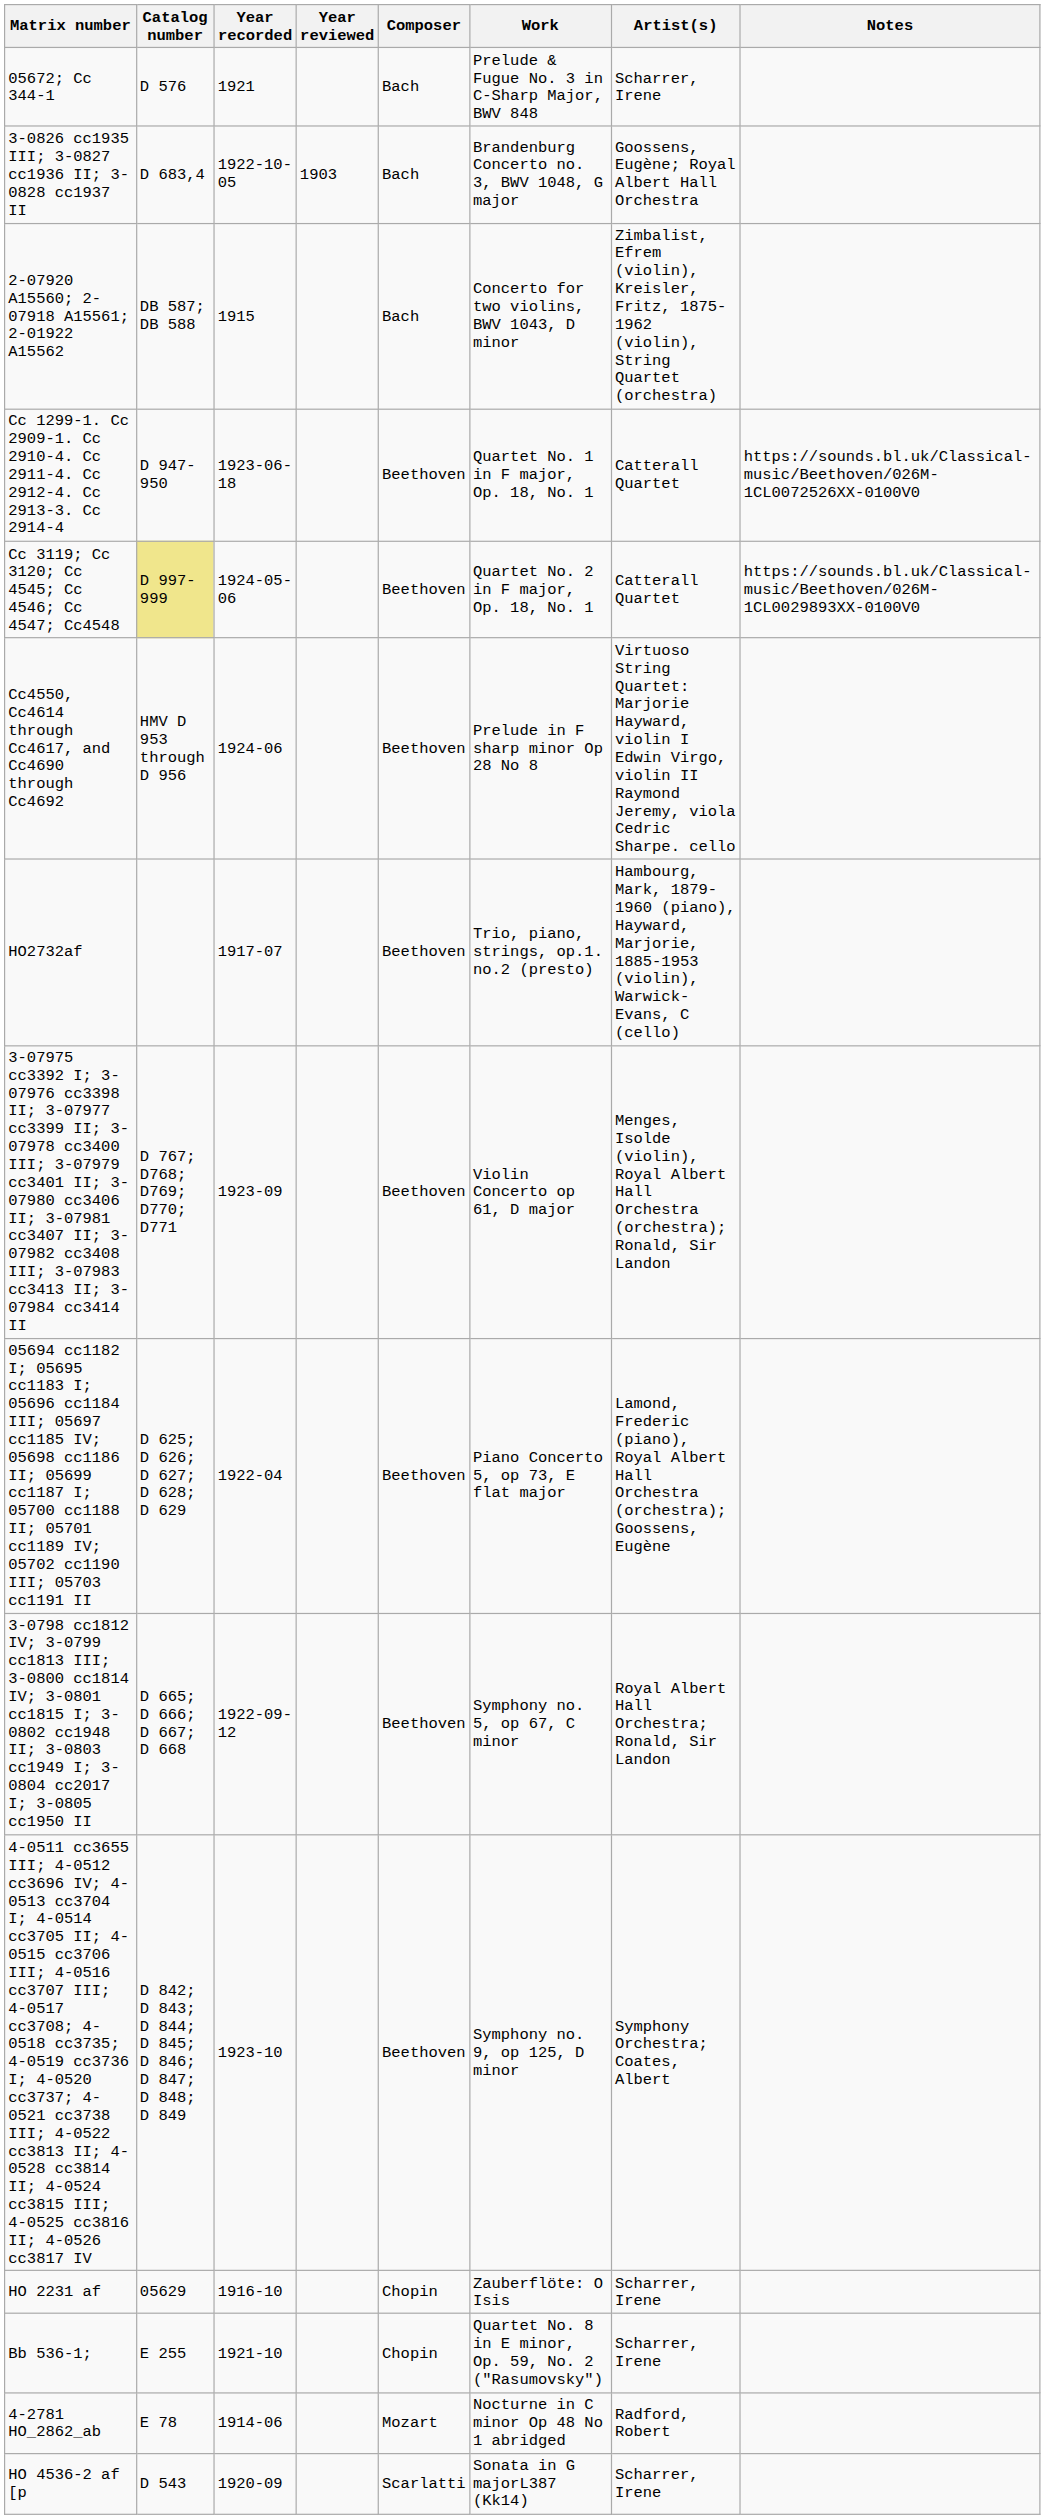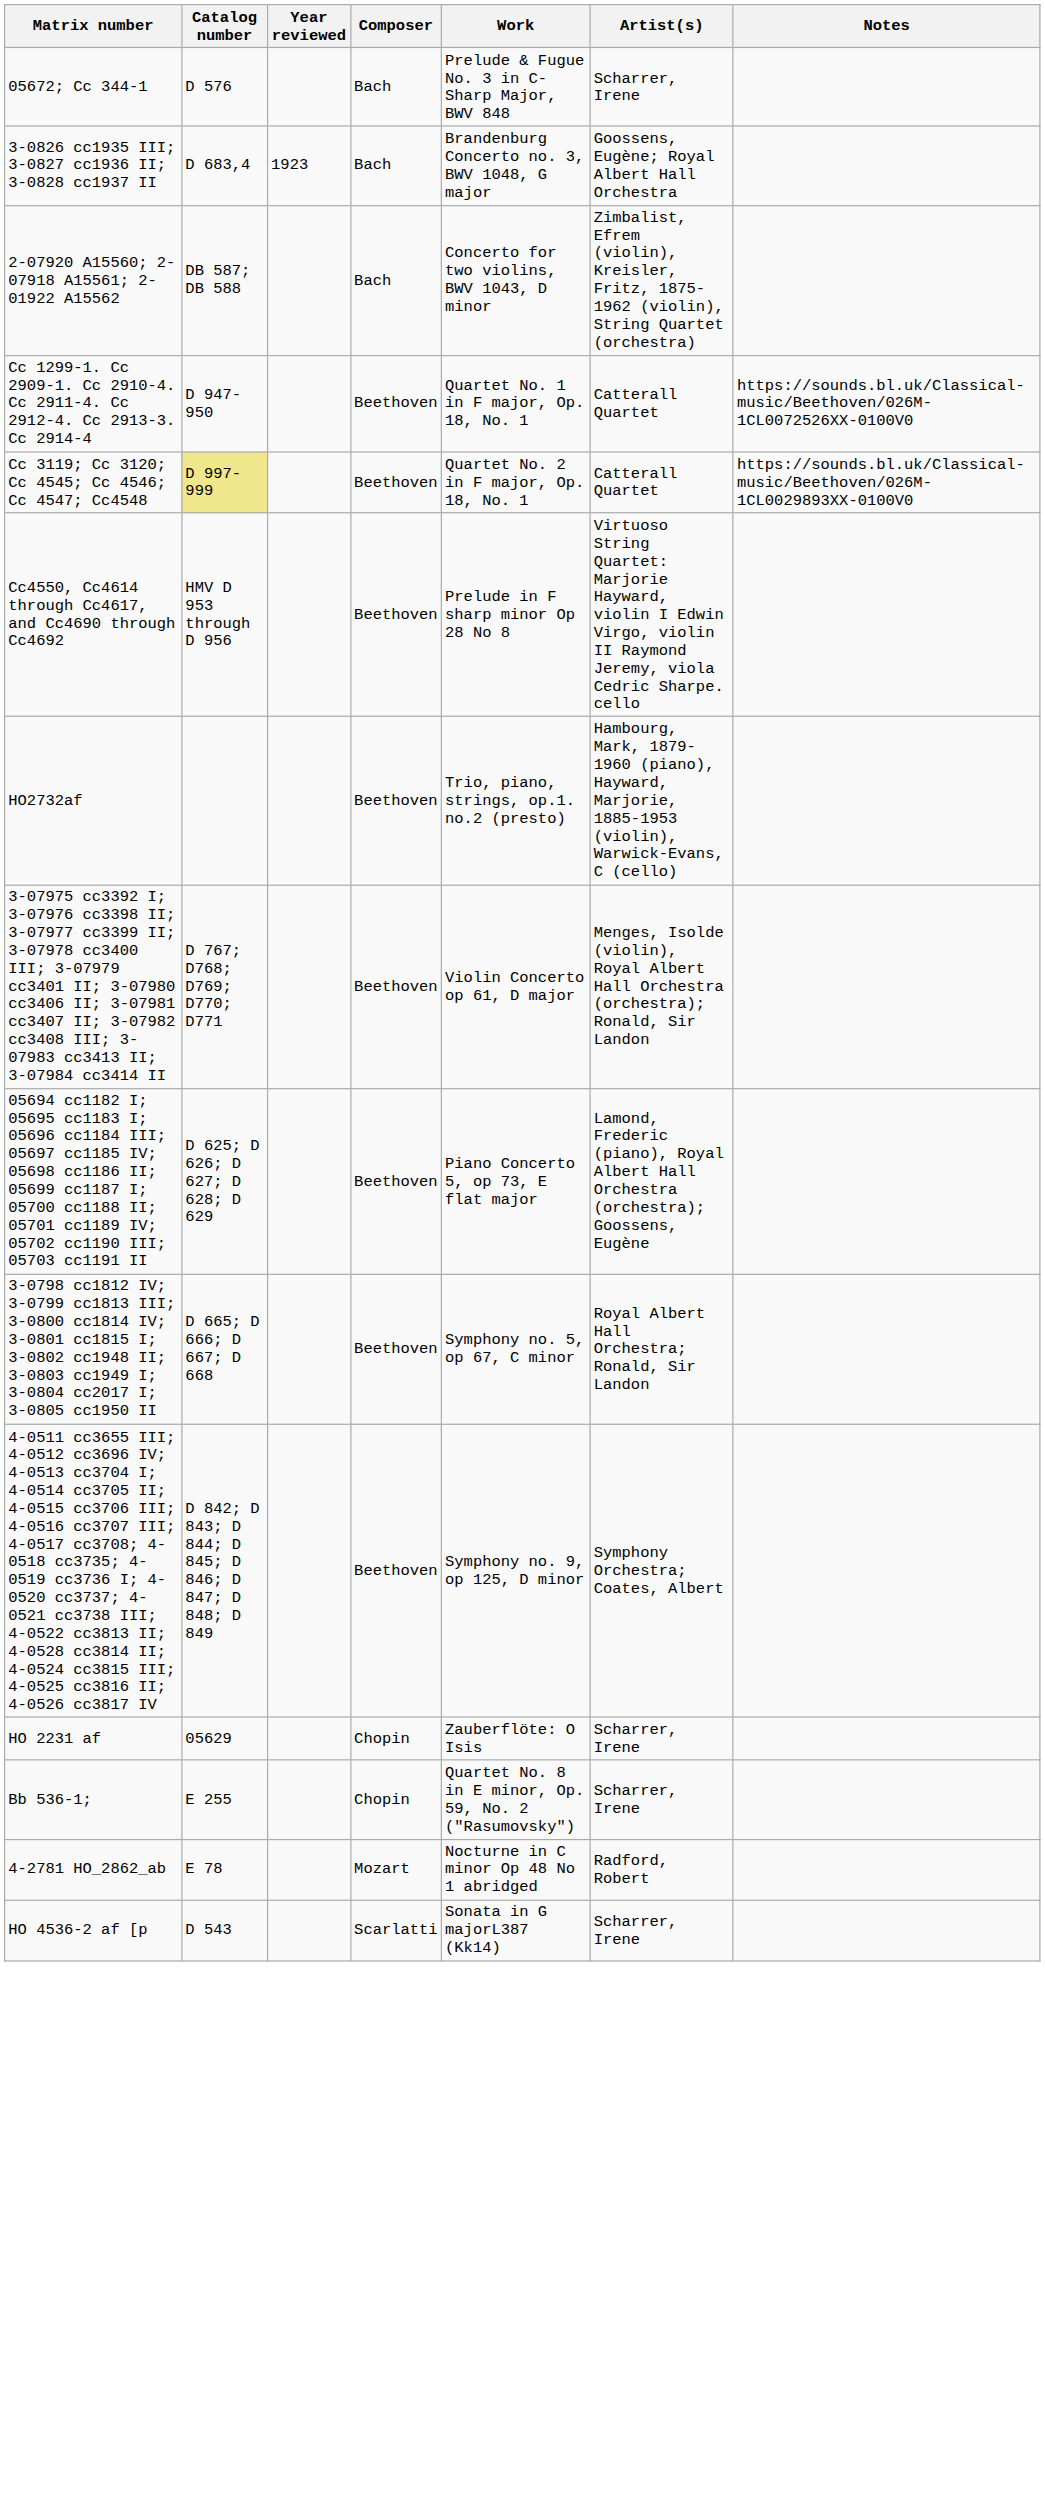- column: (255, 26)
(318, 175) 1903 -> (290, 166) 1923
